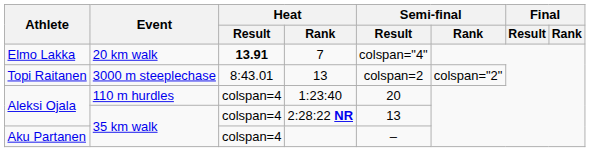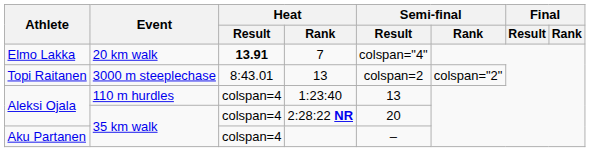(393, 96) 20 -> (393, 96) 13
(393, 116) 13 -> (393, 116) 20
